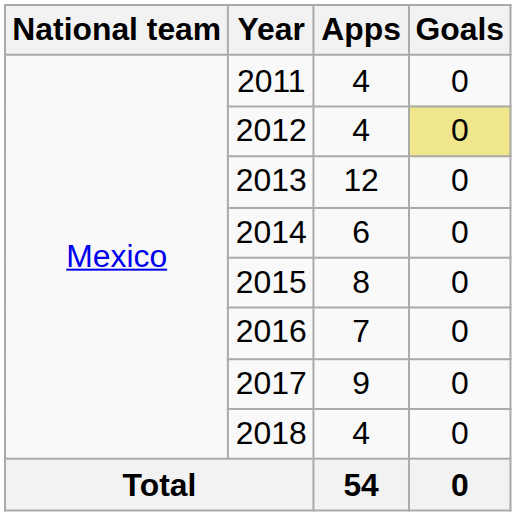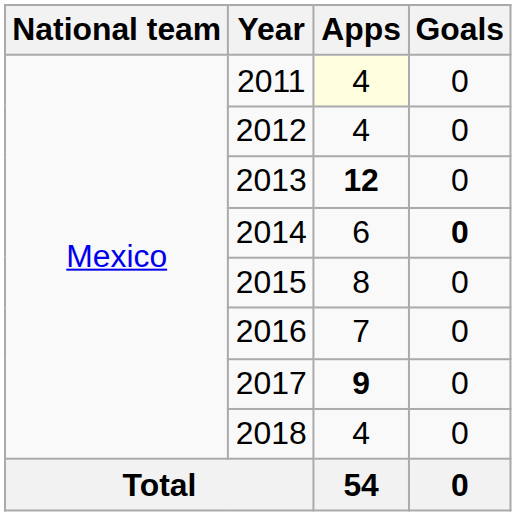(361, 80) no background -> (361, 80) lightyellow background
(460, 130) khaki background -> (460, 130) no background
(361, 181) normal -> (361, 181) bold
(460, 231) normal -> (460, 231) bold
(361, 383) normal -> (361, 383) bold
